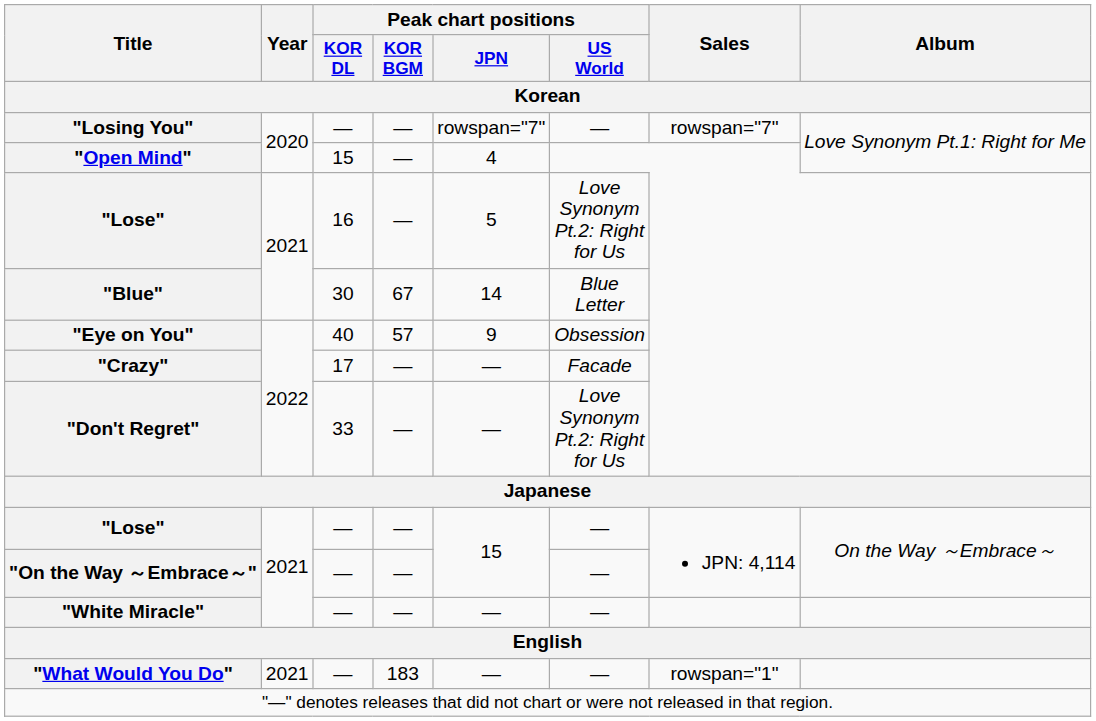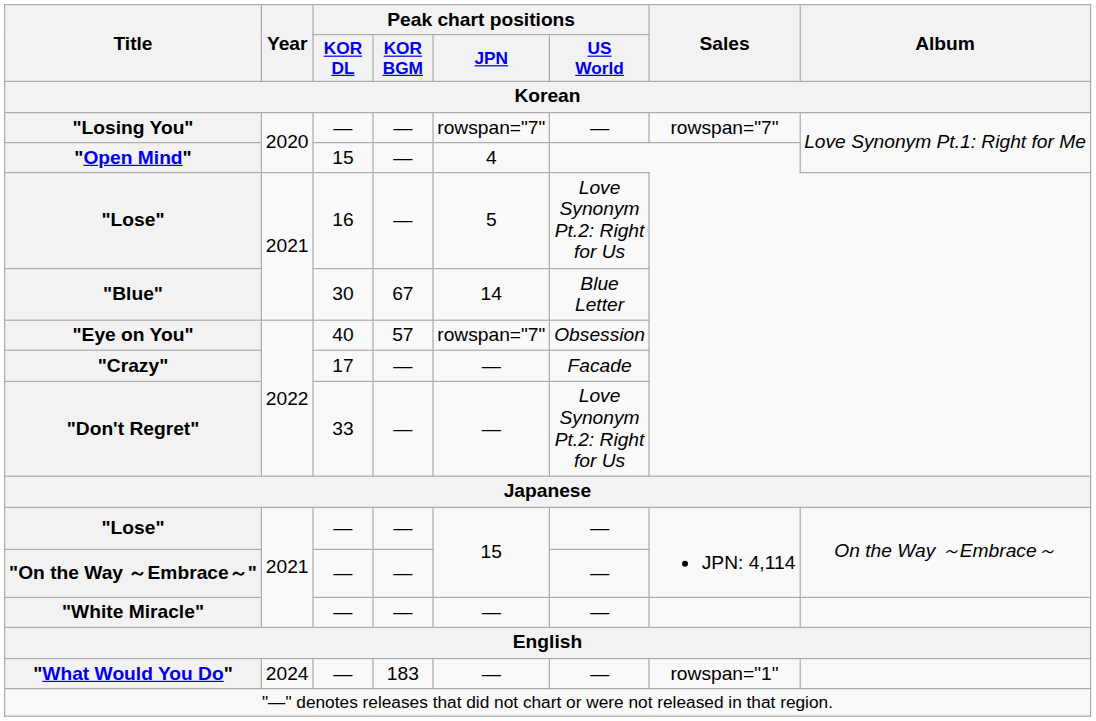(491, 335) 9 -> (491, 335) rowspan="7"
(287, 673) 2021 -> (287, 673) 2024
